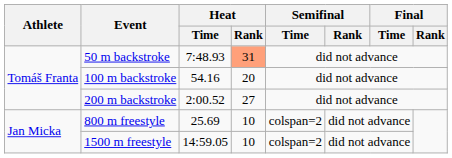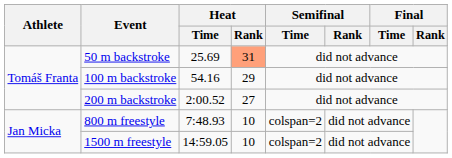(205, 57) 7:48.93 -> (205, 57) 25.69
(248, 78) 20 -> (248, 78) 29
(205, 121) 25.69 -> (205, 121) 7:48.93
